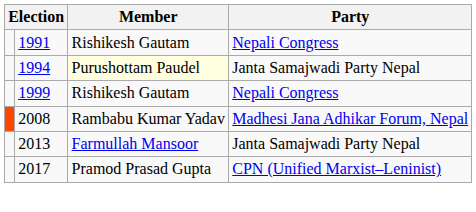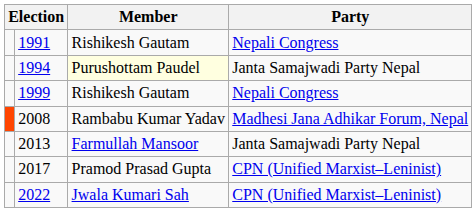+ row: (34, 194)
